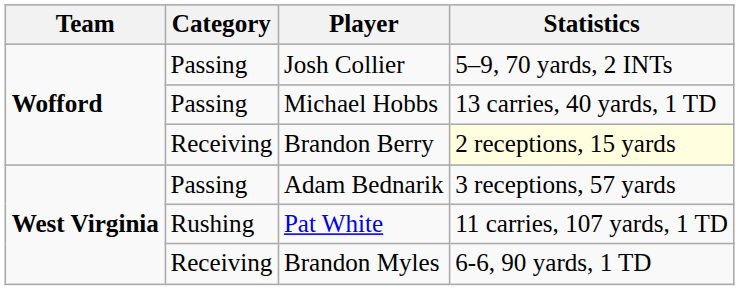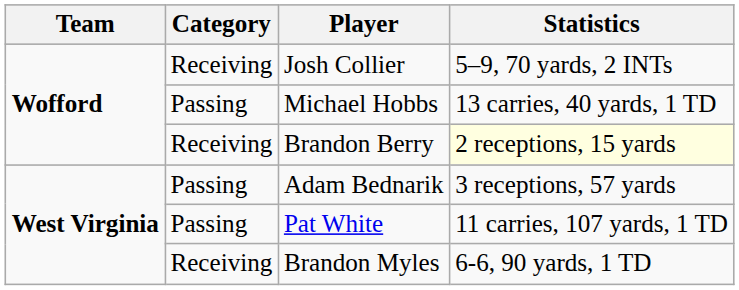(209, 64) Passing -> (221, 64) Receiving
(212, 223) Rushing -> (209, 223) Passing
